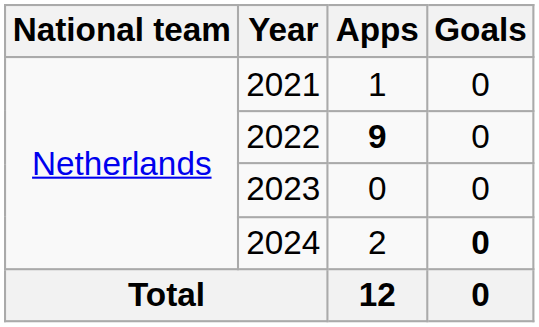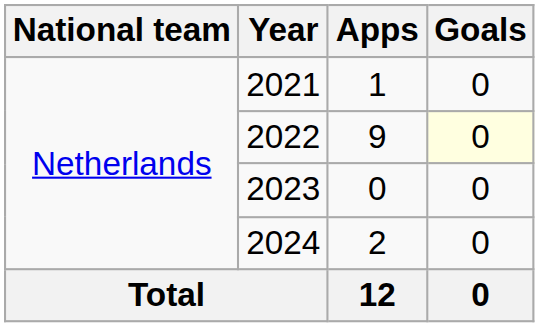(377, 136) bold -> (377, 136) normal
(480, 136) no background -> (480, 136) lightyellow background
(480, 242) bold -> (480, 242) normal
